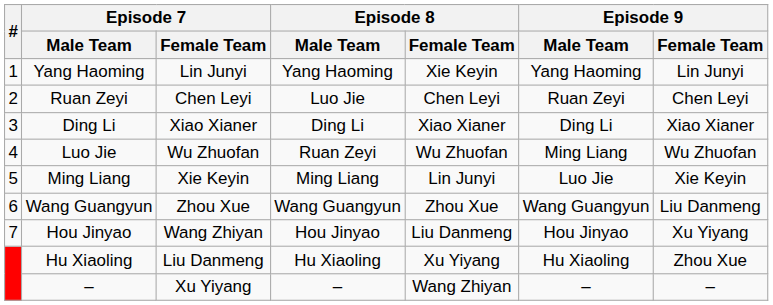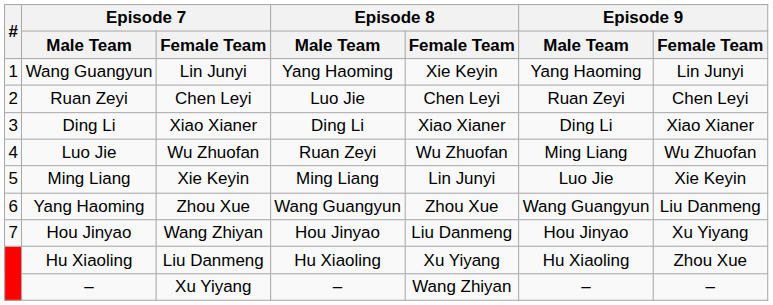(89, 71) Yang Haoming -> (89, 71) Wang Guangyun
(89, 206) Wang Guangyun -> (89, 206) Yang Haoming
